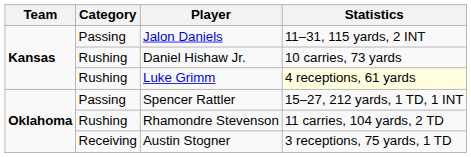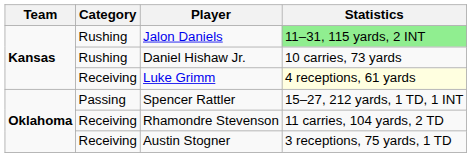(102, 36) Passing -> (103, 36) Rushing
(355, 36) no background -> (355, 36) lightgreen background
(103, 78) Rushing -> (108, 78) Receiving
(103, 120) Rushing -> (108, 120) Receiving
